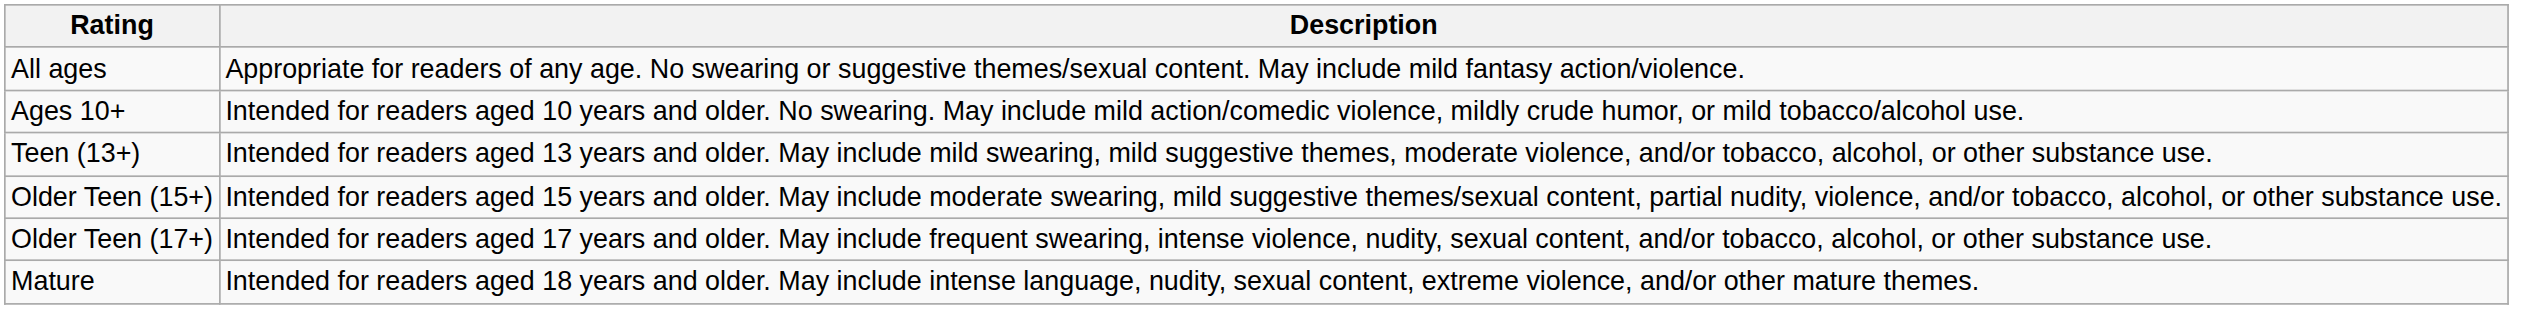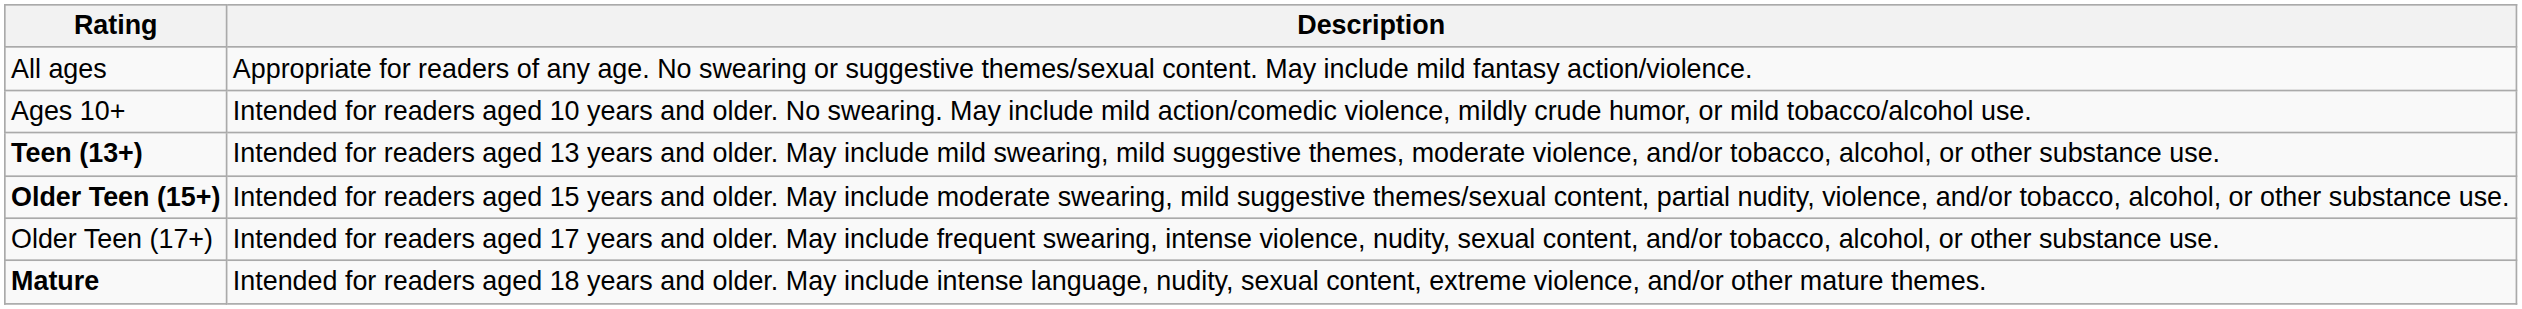(76, 153) normal -> (77, 153) bold
(112, 196) normal -> (116, 196) bold
(53, 281) normal -> (55, 281) bold
